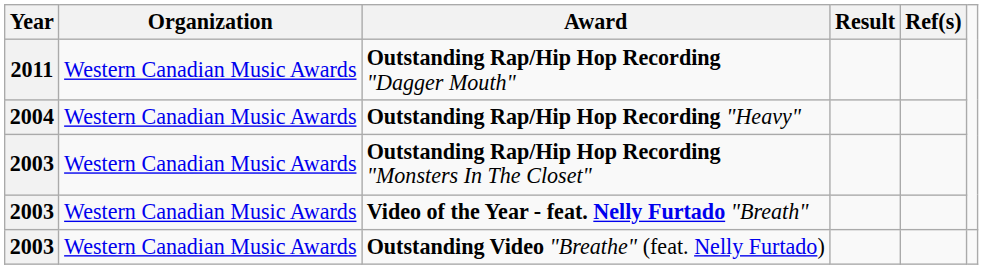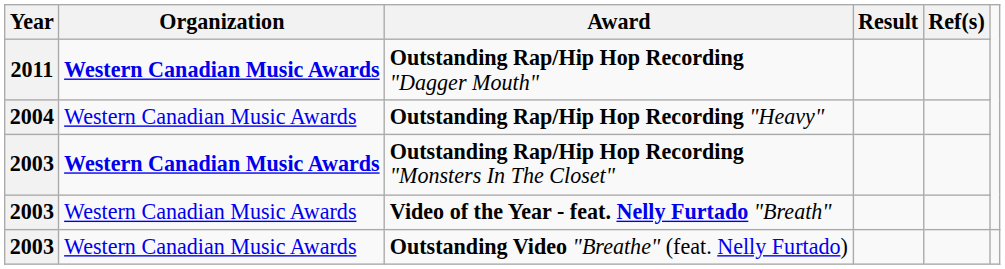(210, 69) normal -> (222, 69) bold
(210, 164) normal -> (222, 164) bold
